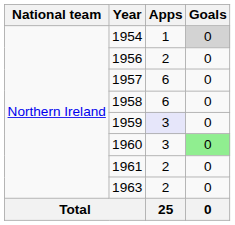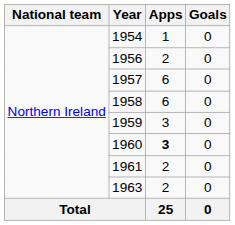(208, 36) lightgrey background -> (208, 36) no background
(166, 123) lavender background -> (166, 123) no background
(166, 144) normal -> (166, 144) bold
(208, 144) lightgreen background -> (208, 144) no background
